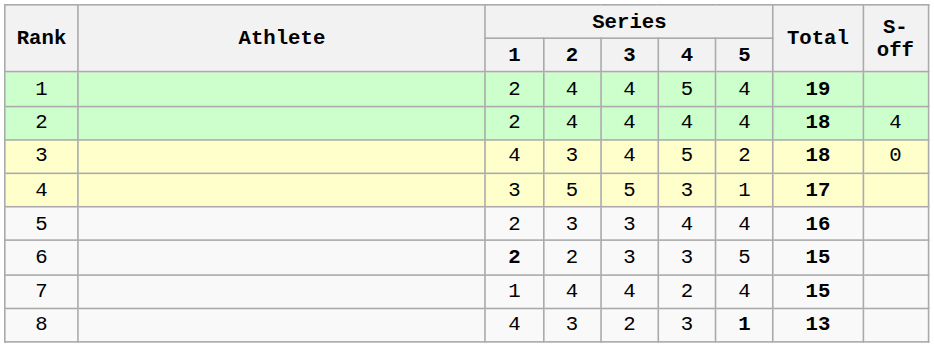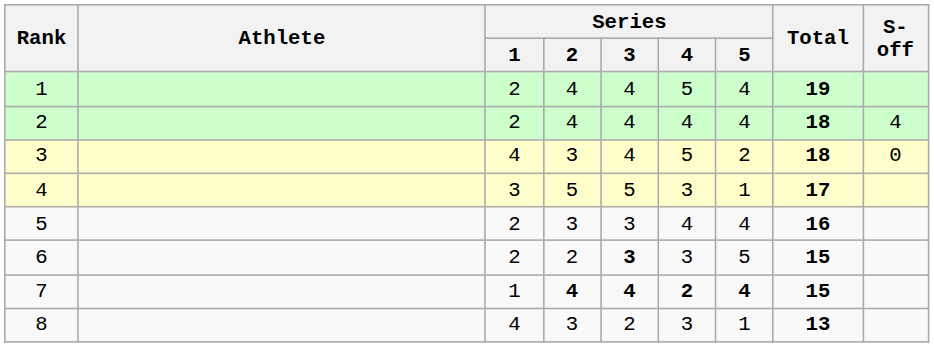(514, 257) bold -> (514, 257) normal
(629, 257) normal -> (629, 257) bold
(572, 291) normal -> (572, 291) bold
(629, 291) normal -> (629, 291) bold
(687, 291) normal -> (687, 291) bold
(744, 291) normal -> (744, 291) bold
(744, 325) bold -> (744, 325) normal
